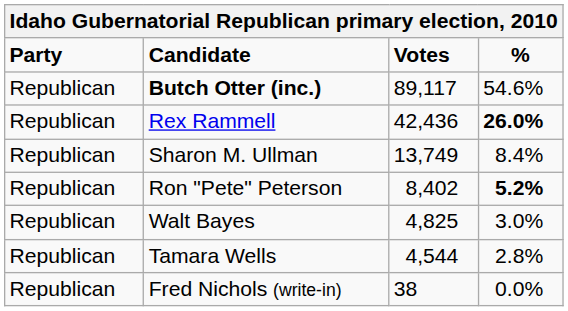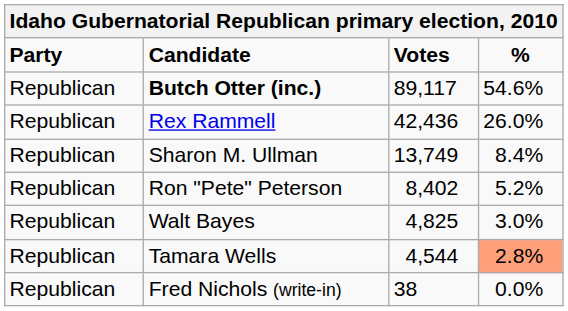(513, 121) bold -> (513, 121) normal
(513, 188) bold -> (513, 188) normal
(513, 255) no background -> (513, 255) lightsalmon background
